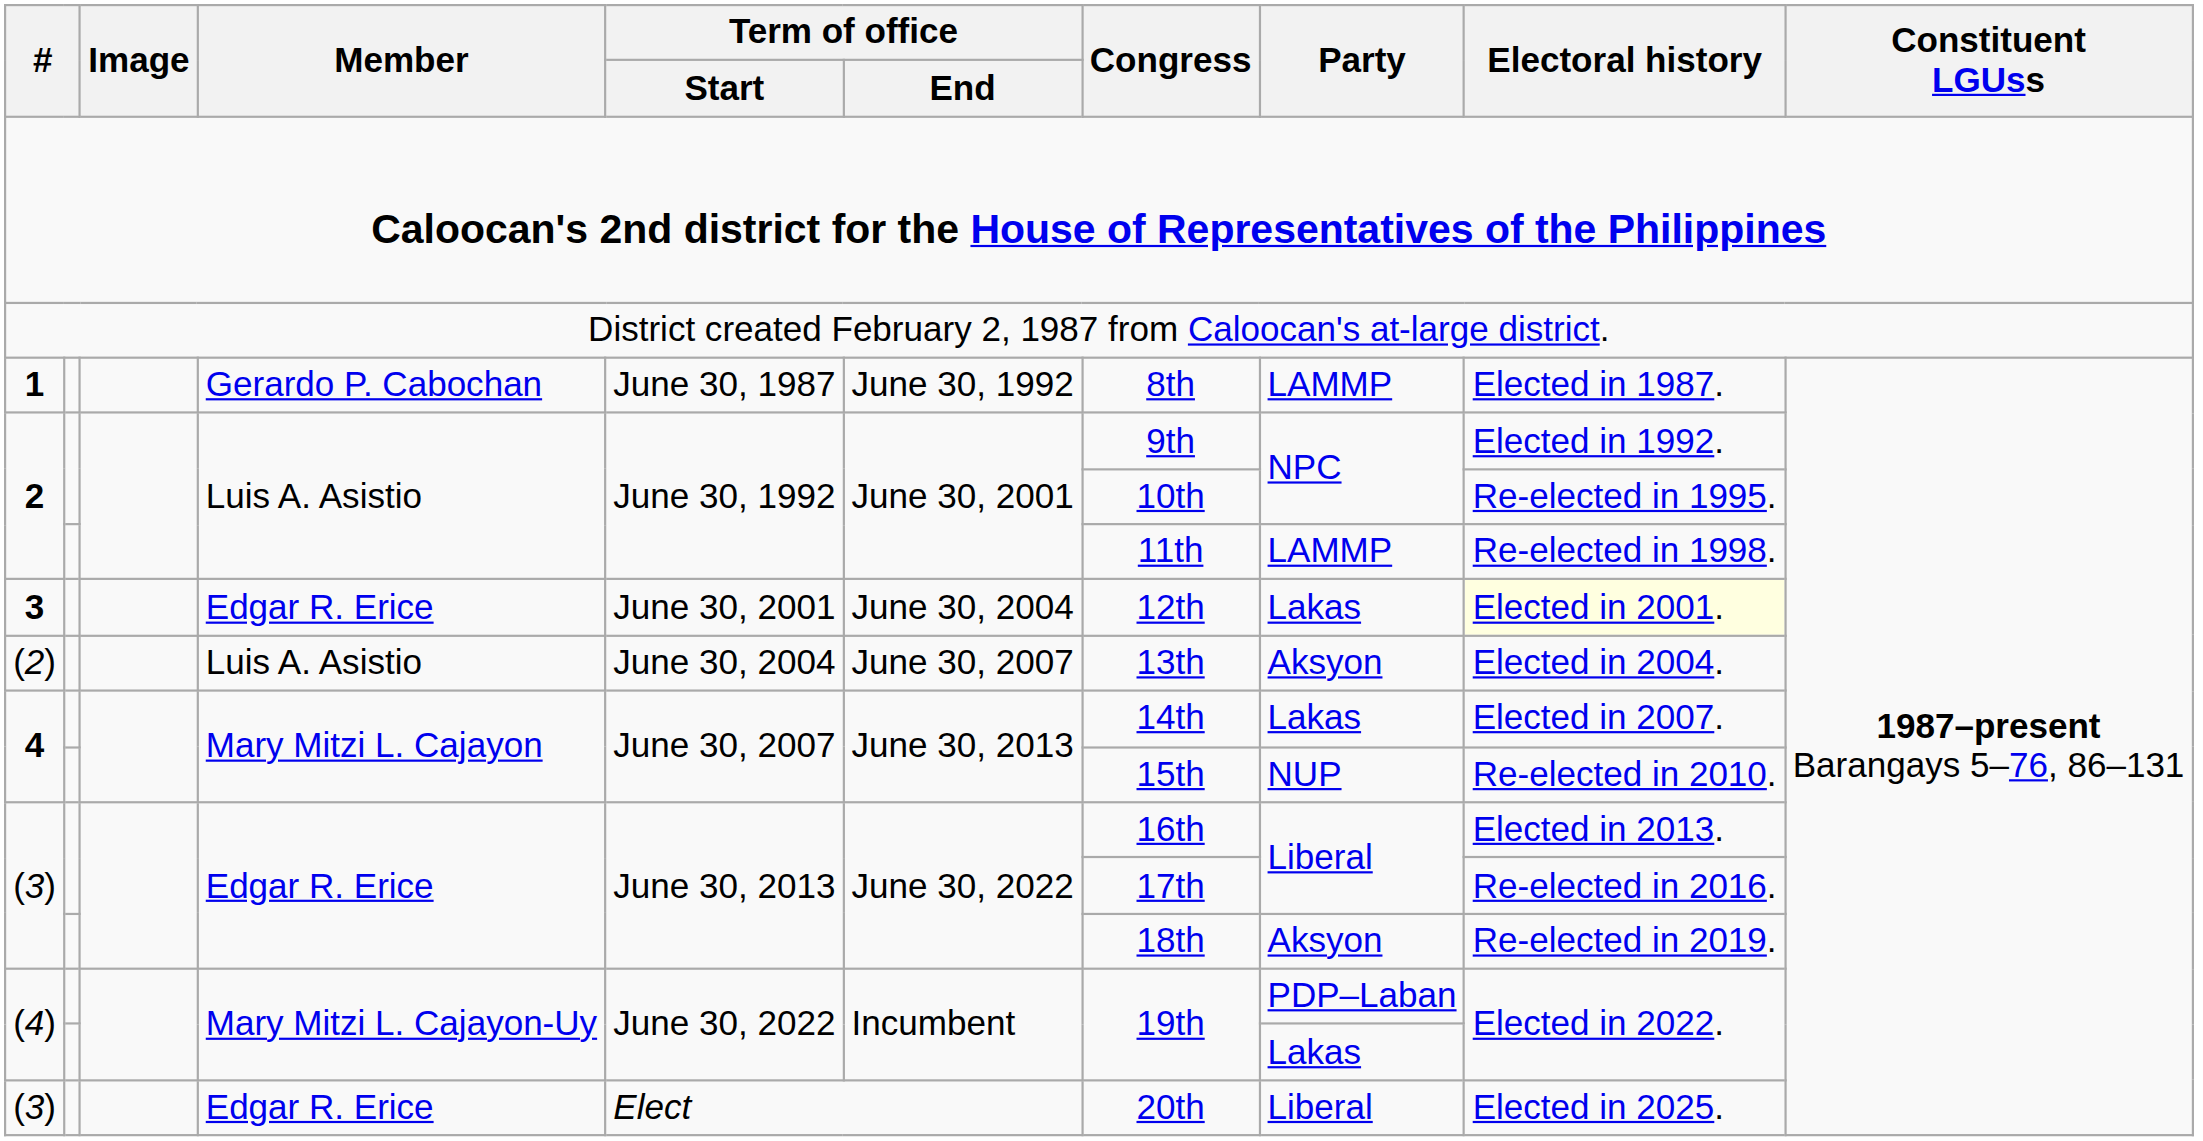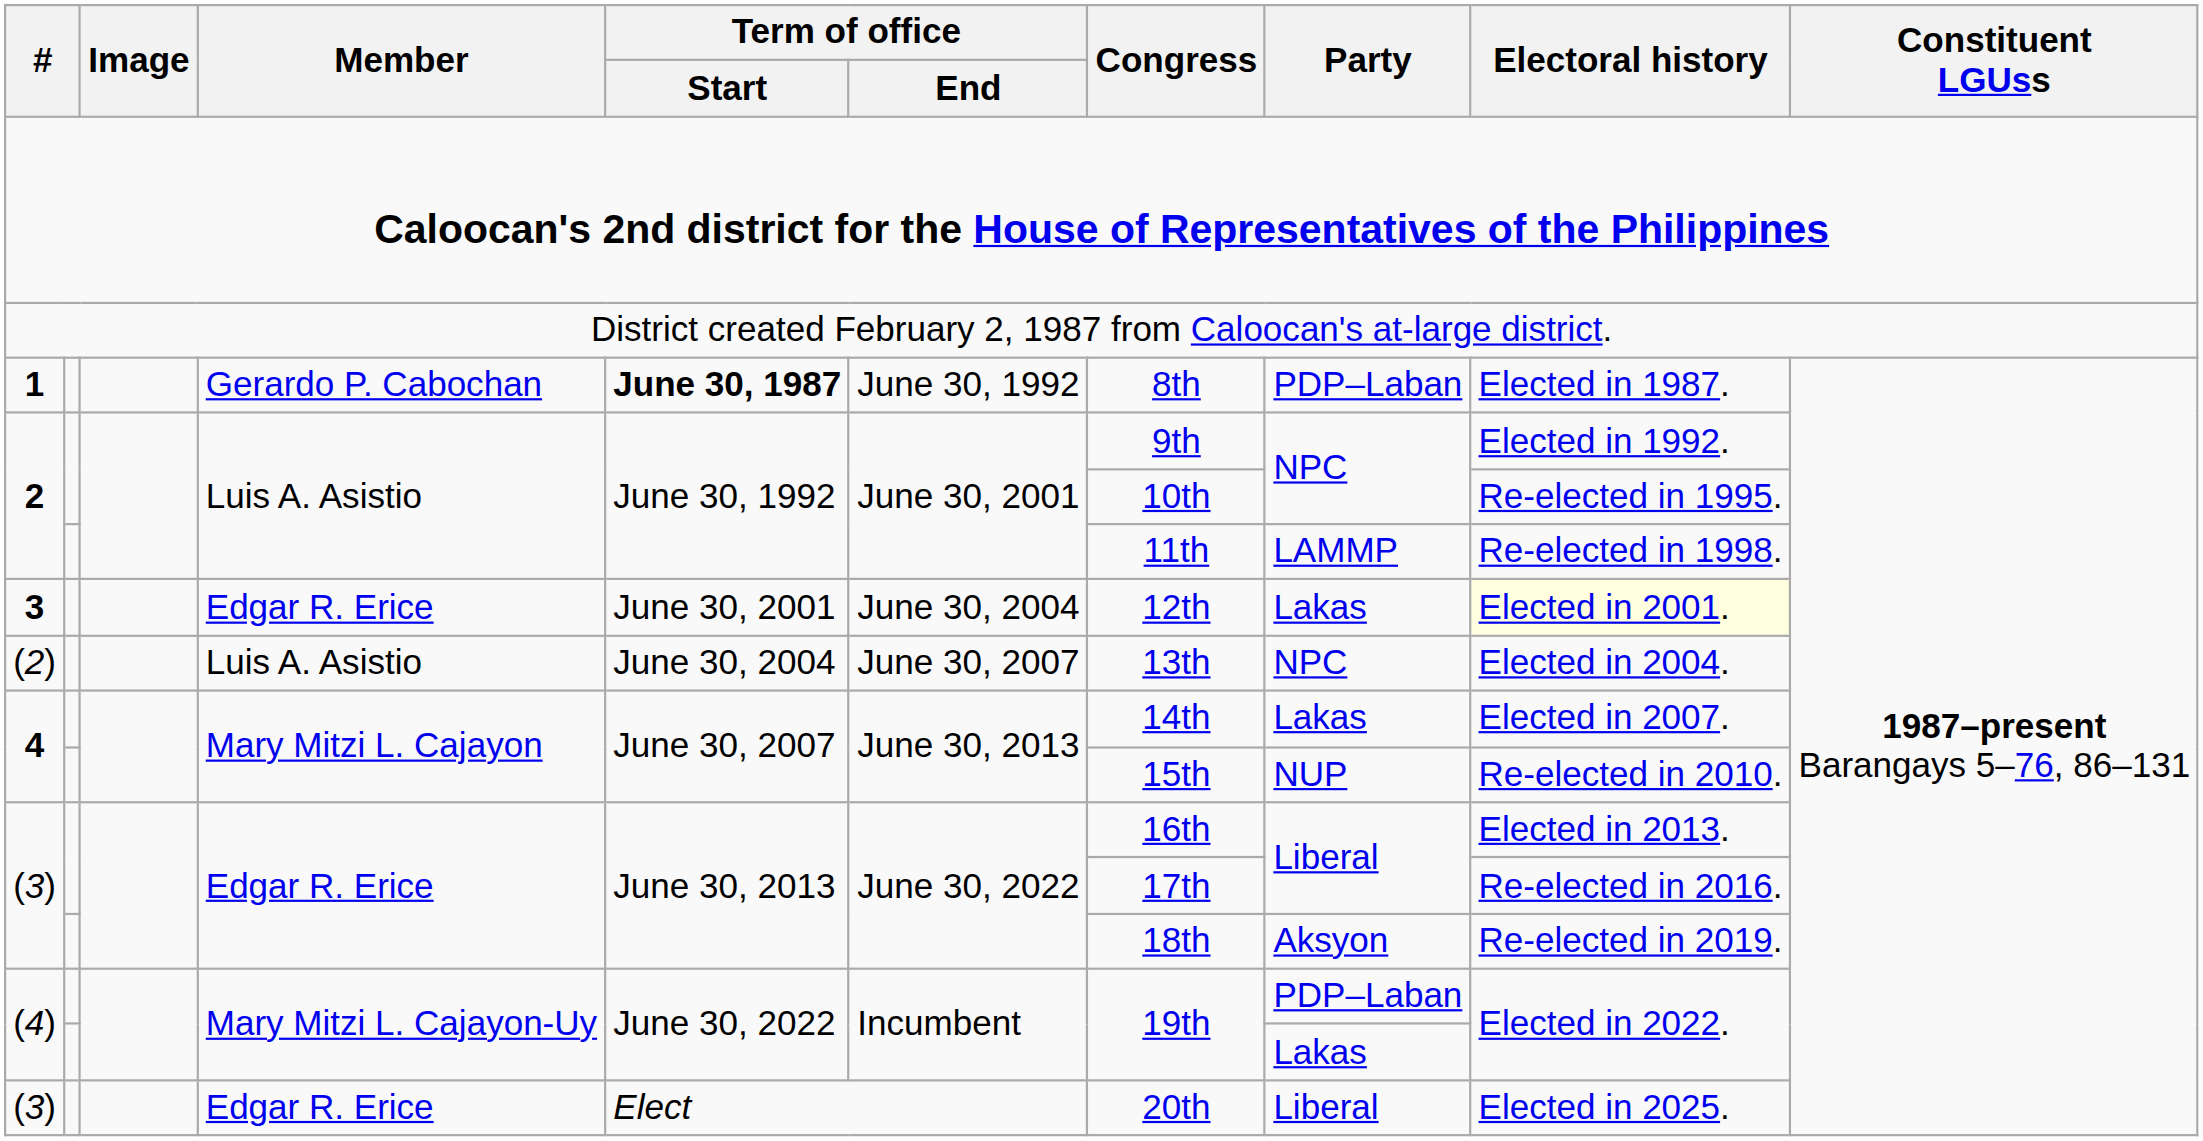(724, 384) normal -> (727, 384) bold
(1330, 384) LAMMP -> (1368, 384) PDP–Laban
(1325, 662) Aksyon -> (1310, 662) NPC
